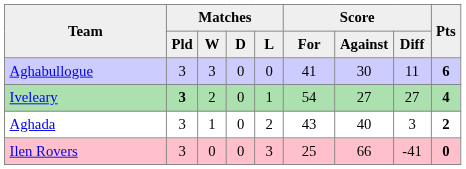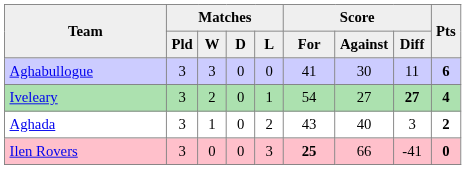(182, 97) bold -> (182, 97) normal
(412, 97) normal -> (412, 97) bold
(309, 151) normal -> (309, 151) bold
